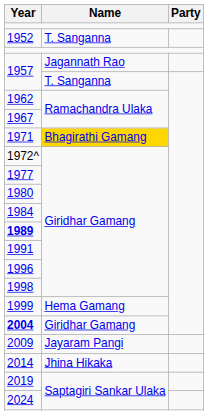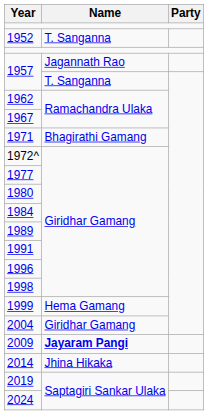(95, 137) gold background -> (95, 137) no background
(20, 231) bold -> (20, 231) normal
(20, 325) bold -> (20, 325) normal
(84, 344) normal -> (86, 344) bold
